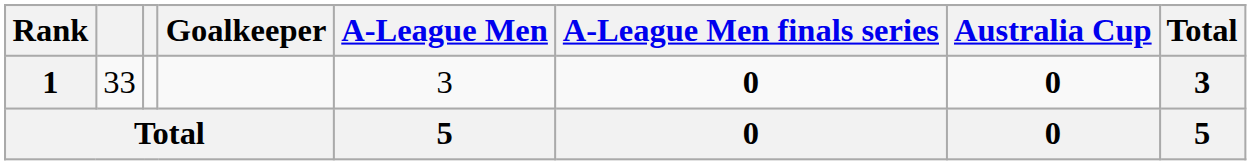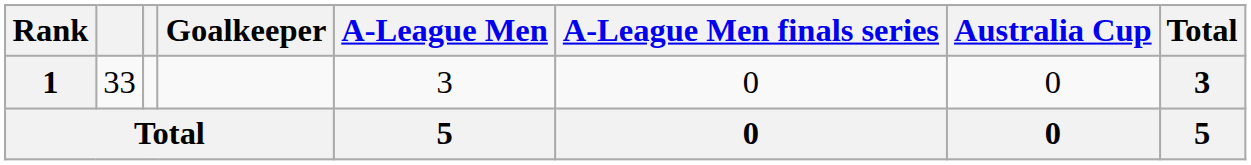(751, 81) bold -> (751, 81) normal
(1053, 81) bold -> (1053, 81) normal
